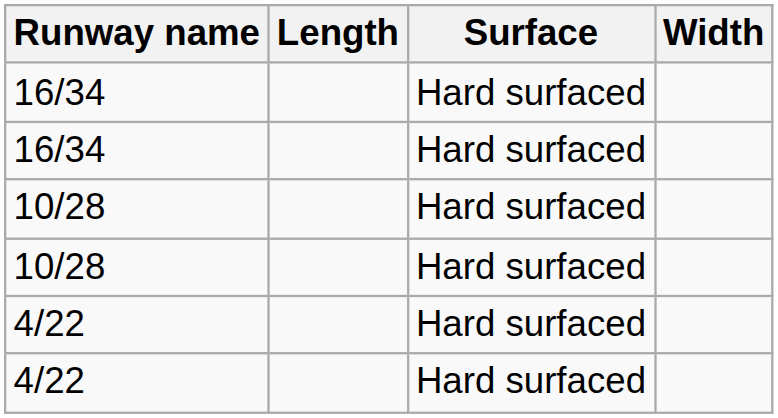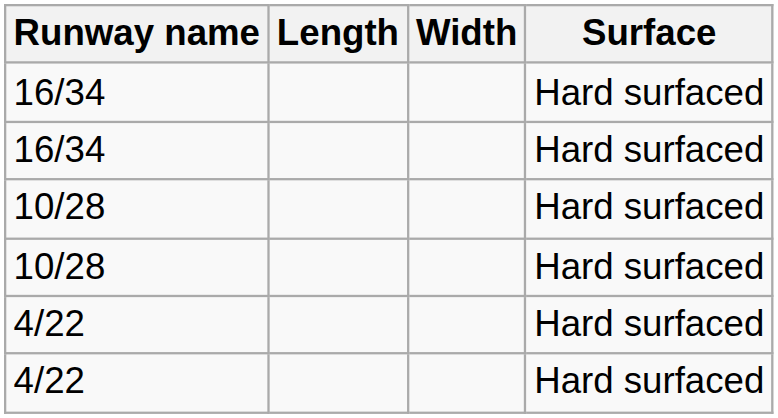columns swapped: (714, 33) <-> (531, 33)
